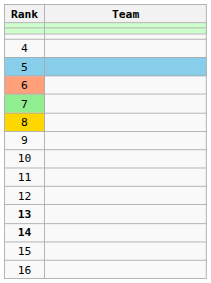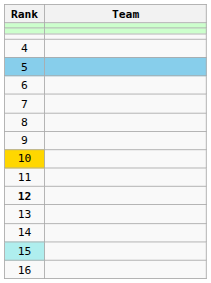(25, 85) lightsalmon background -> (25, 85) no background
(25, 104) lightgreen background -> (25, 104) no background
(25, 122) gold background -> (25, 122) no background
(25, 159) no background -> (25, 159) gold background
(25, 196) normal -> (25, 196) bold
(25, 214) bold -> (25, 214) normal
(25, 233) bold -> (25, 233) normal
(25, 251) no background -> (25, 251) paleturquoise background
